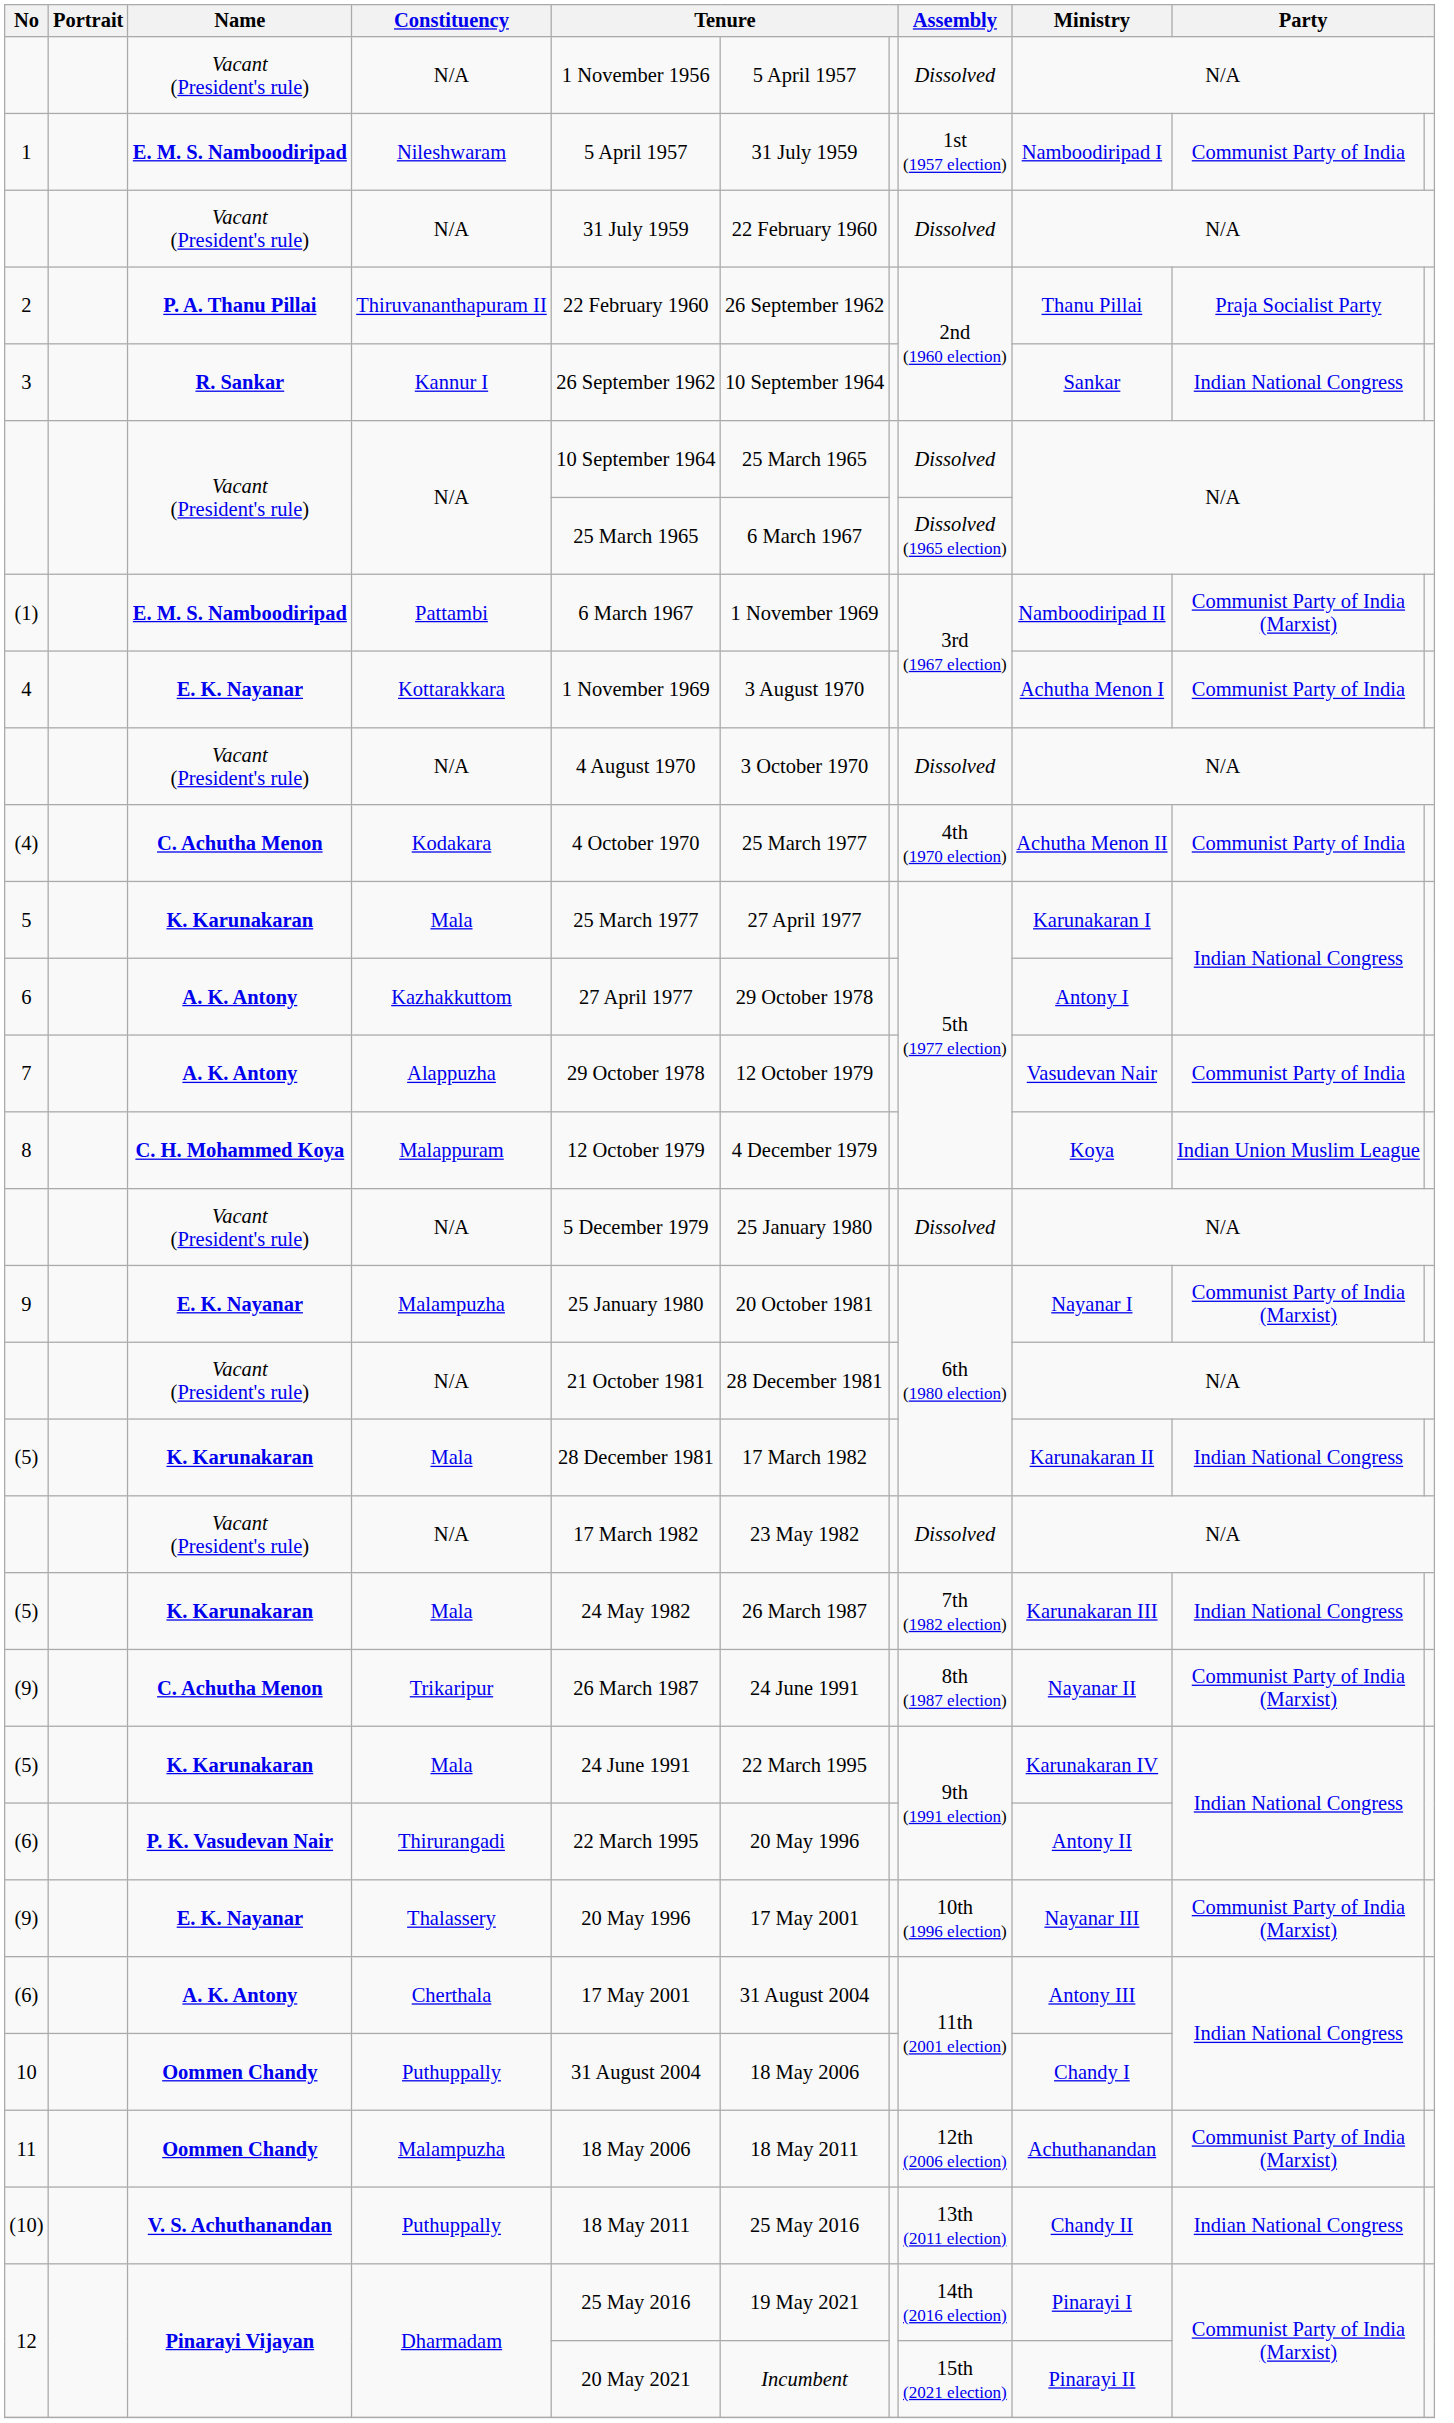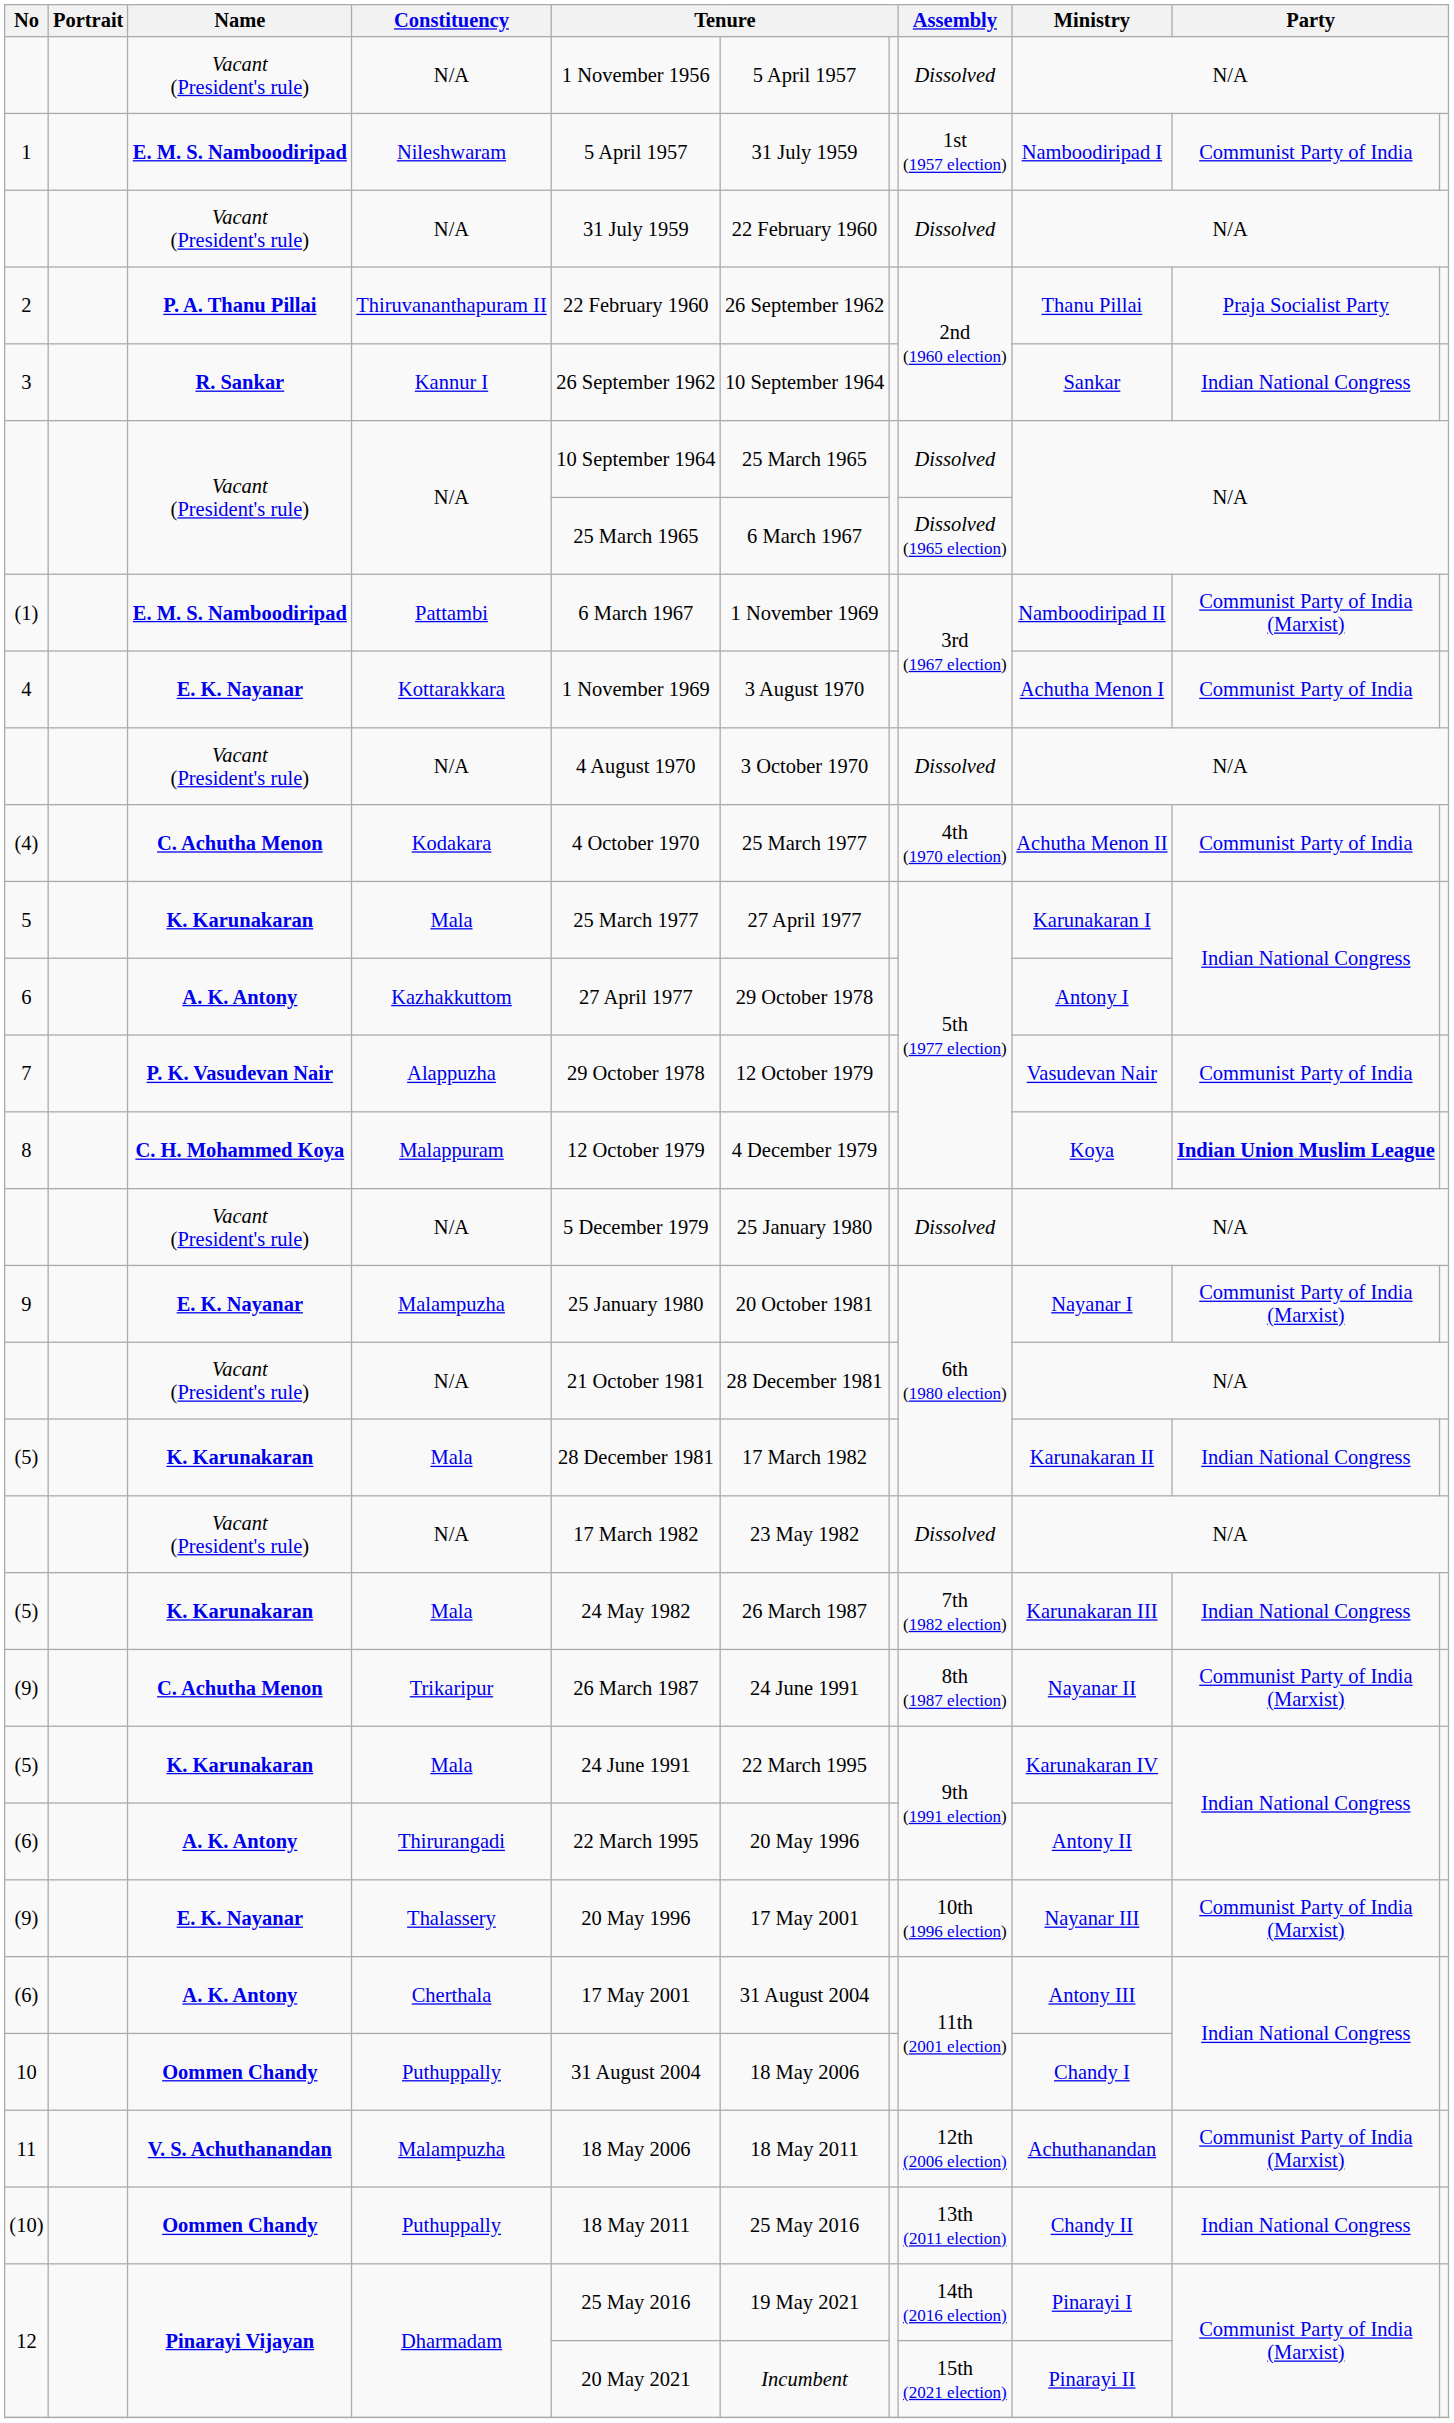(240, 1073) A. K. Antony -> (240, 1073) P. K. Vasudevan Nair
(1298, 1150) normal -> (1306, 1150) bold
(240, 1841) P. K. Vasudevan Nair -> (240, 1841) A. K. Antony
(240, 2148) Oommen Chandy -> (240, 2148) V. S. Achuthanandan
(240, 2225) V. S. Achuthanandan -> (240, 2225) Oommen Chandy
